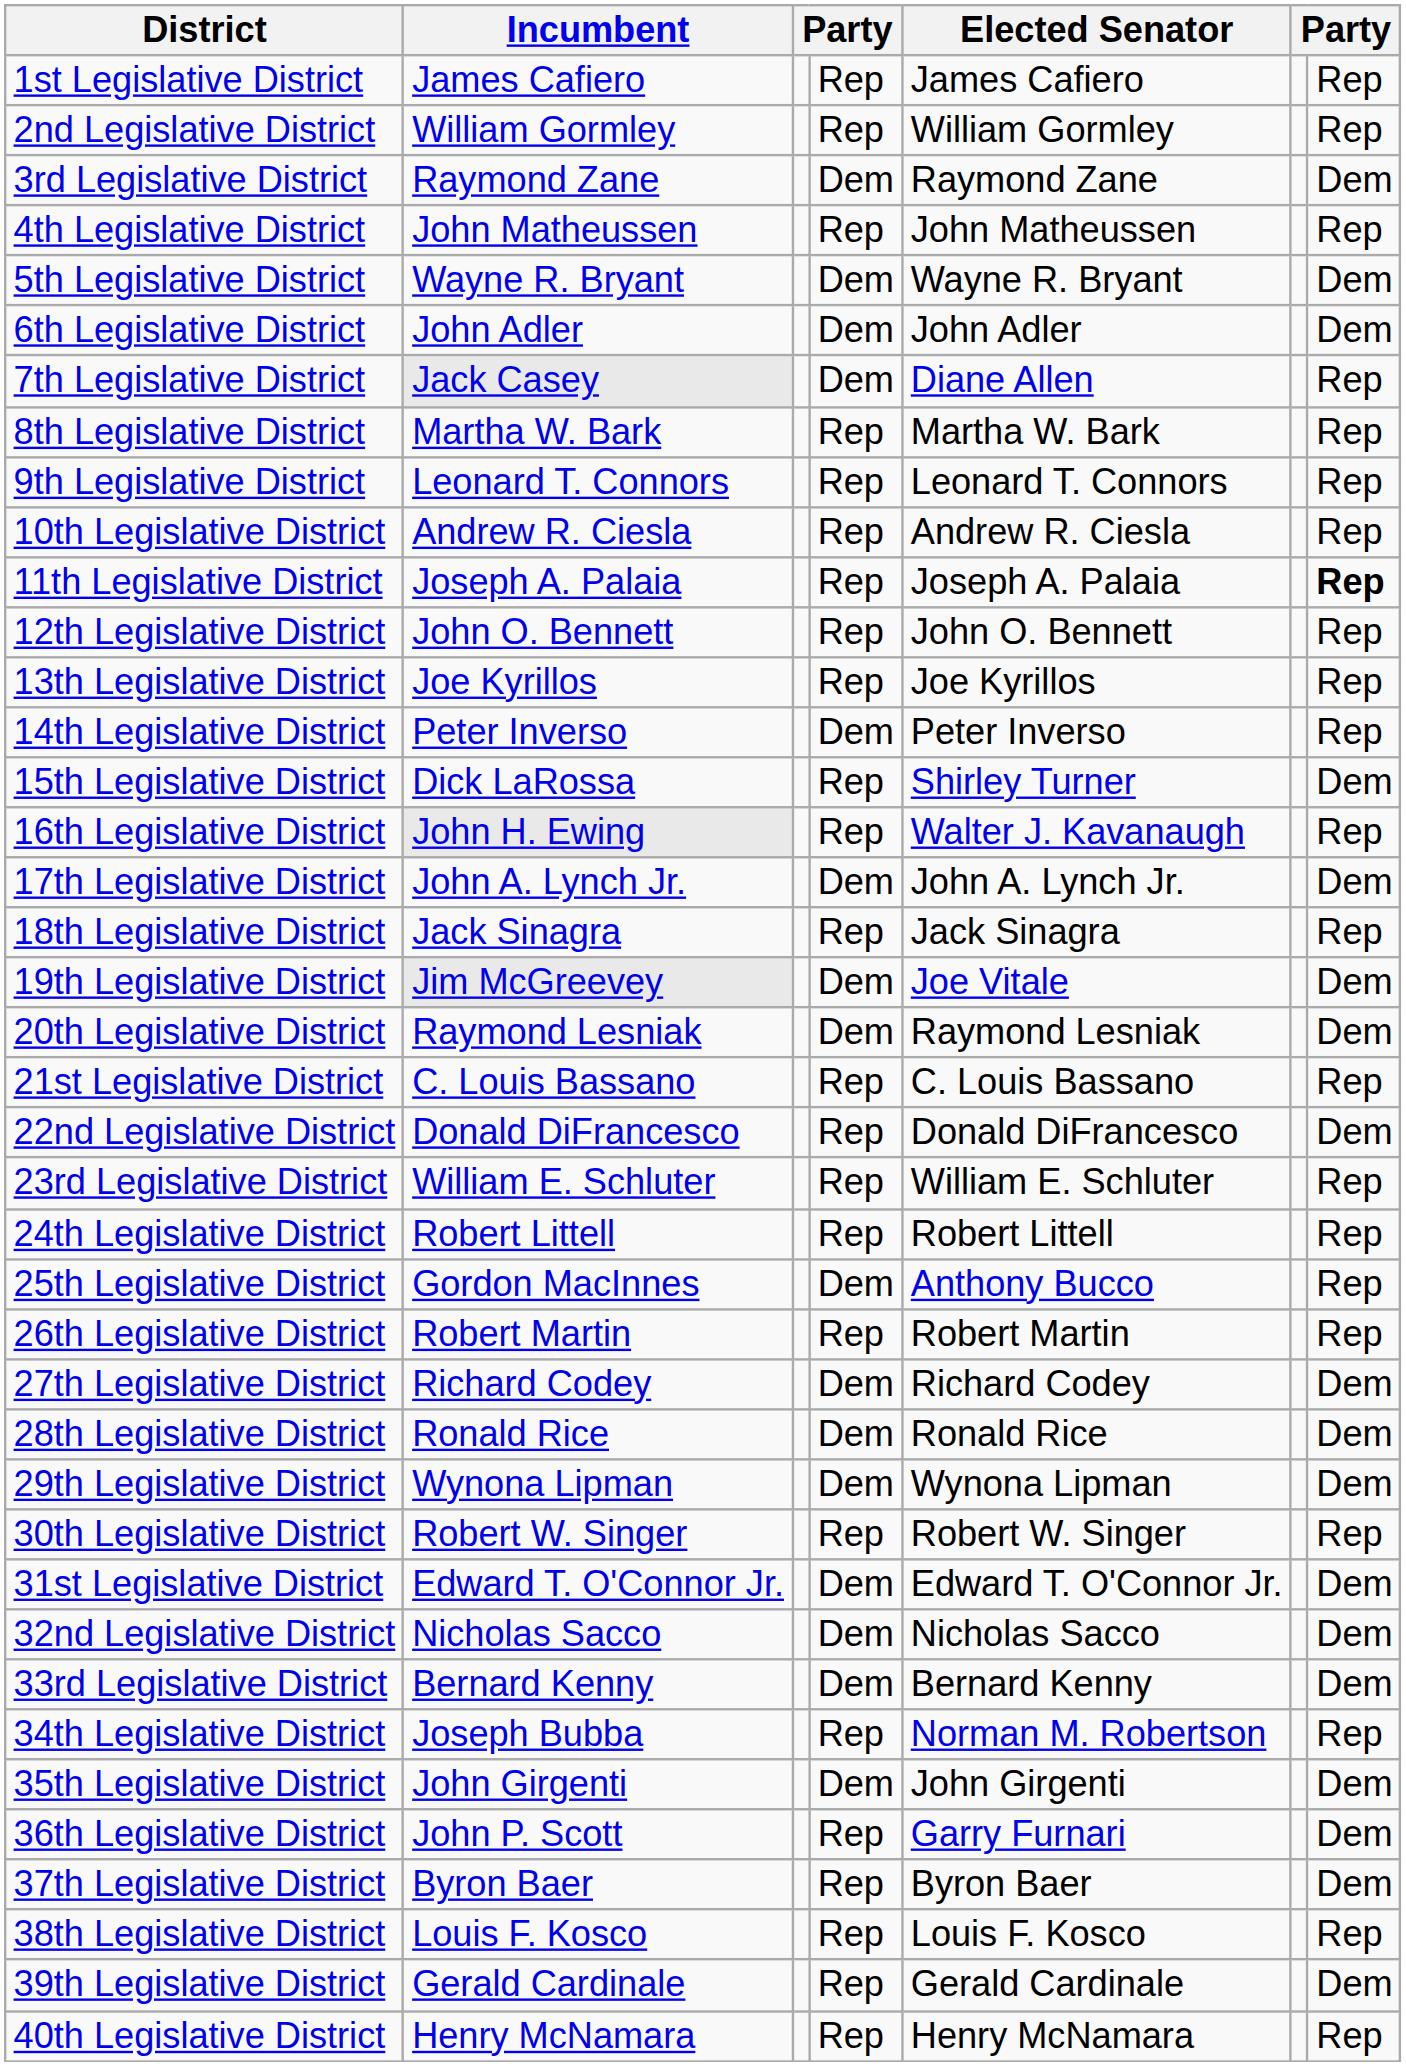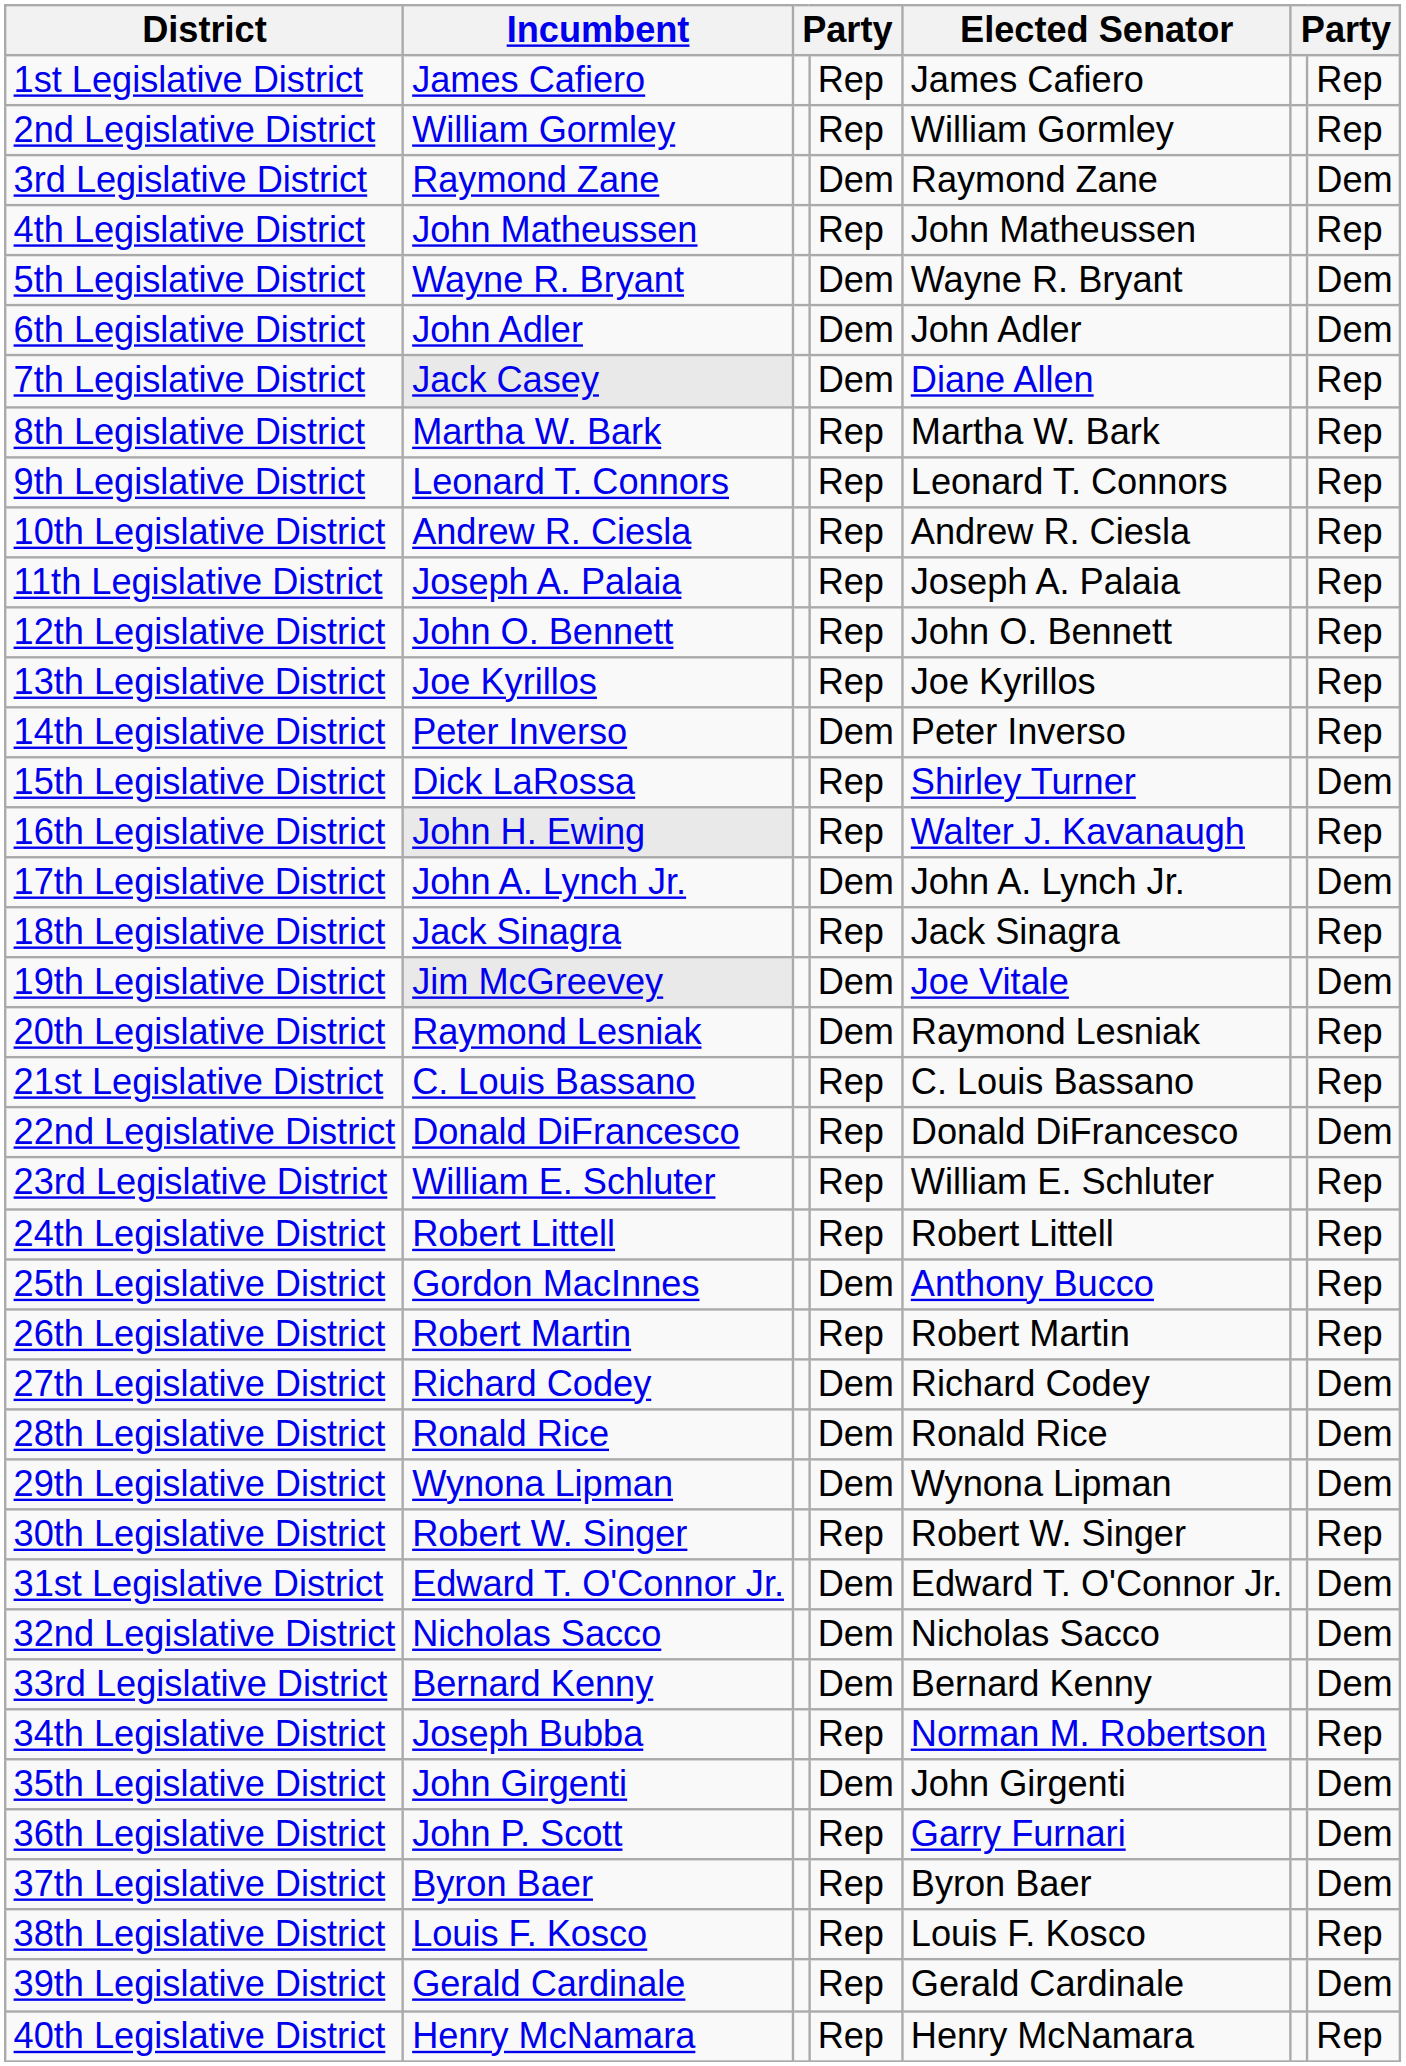(1350, 581) bold -> (1349, 581) normal
(1354, 1032) Dem -> (1349, 1032) Rep
